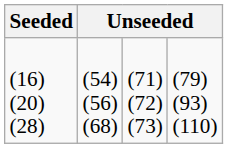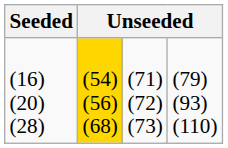(100, 102) no background -> (100, 102) gold background
